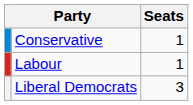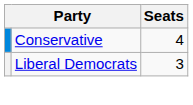(180, 40) 1 -> (180, 40) 4
- row: (38, 64)
